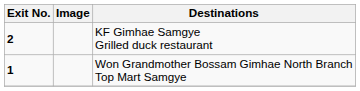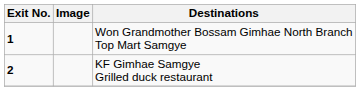rows swapped: (224, 70) <-> (154, 38)
